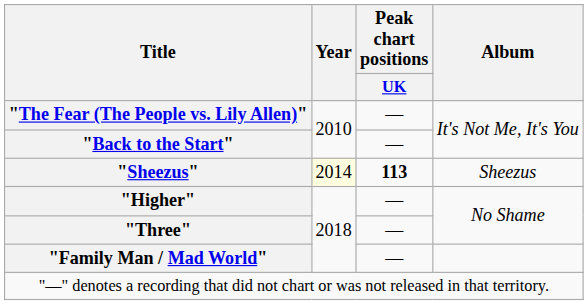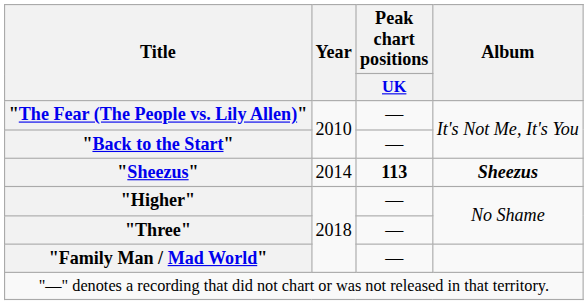(334, 172) lightyellow background -> (334, 172) no background
(508, 172) normal -> (508, 172) bold
